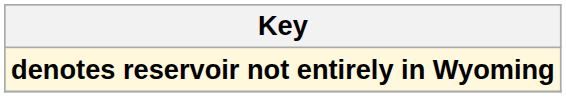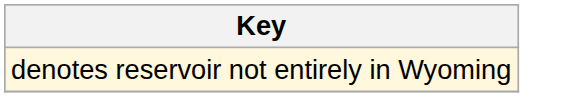(283, 69) bold -> (261, 69) normal
